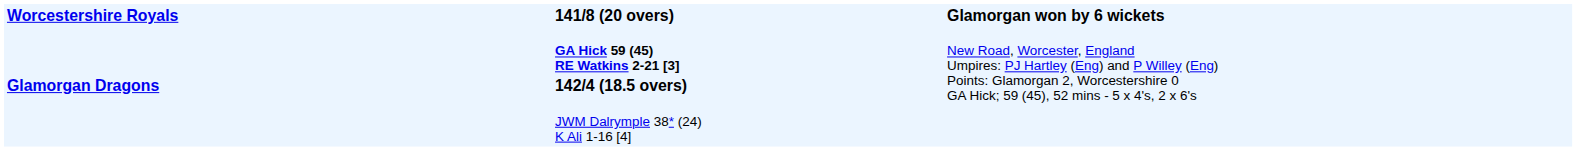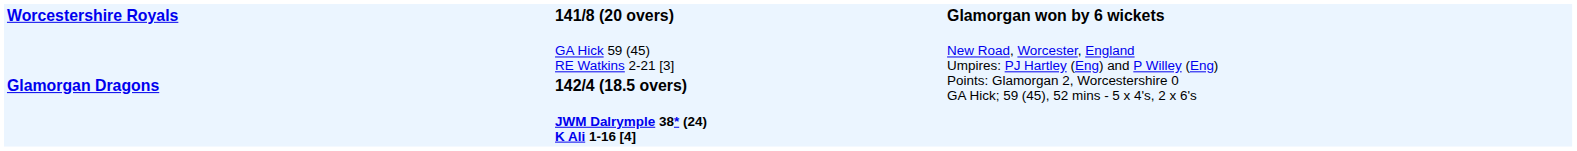(617, 58) bold -> (615, 58) normal
(628, 129) normal -> (631, 129) bold
